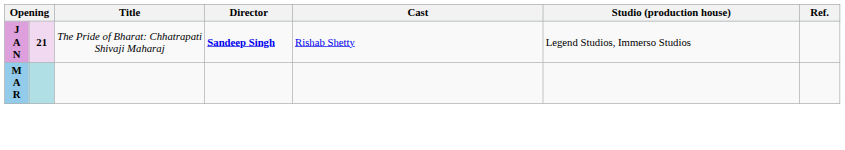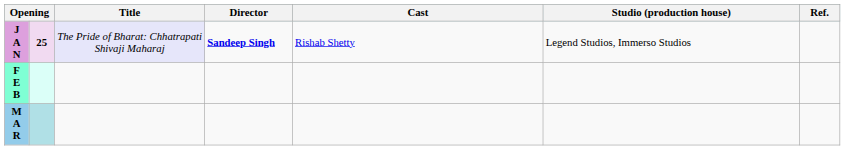(42, 42) 21 -> (42, 42) 25
(130, 42) no background -> (130, 42) lavender background
+ row: (17, 83)
